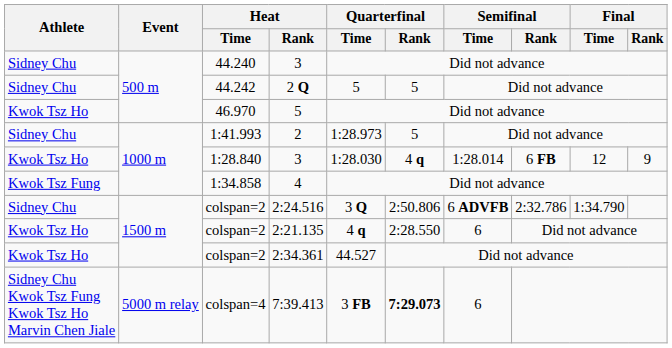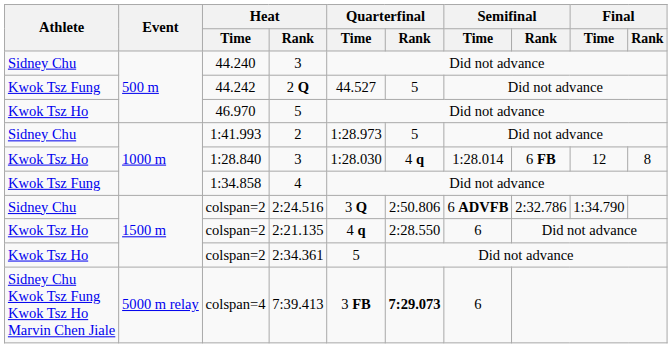(42, 87) Sidney Chu -> (54, 87) Kwok Tsz Fung
(356, 87) 5 -> (356, 87) 44.527
(647, 159) 9 -> (647, 159) 8
(356, 255) 44.527 -> (356, 255) 5
